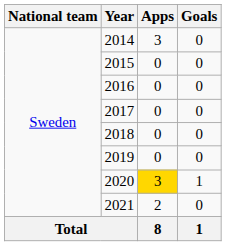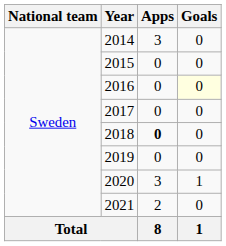(199, 87) no background -> (199, 87) lightyellow background
(158, 134) normal -> (158, 134) bold
(158, 181) gold background -> (158, 181) no background
